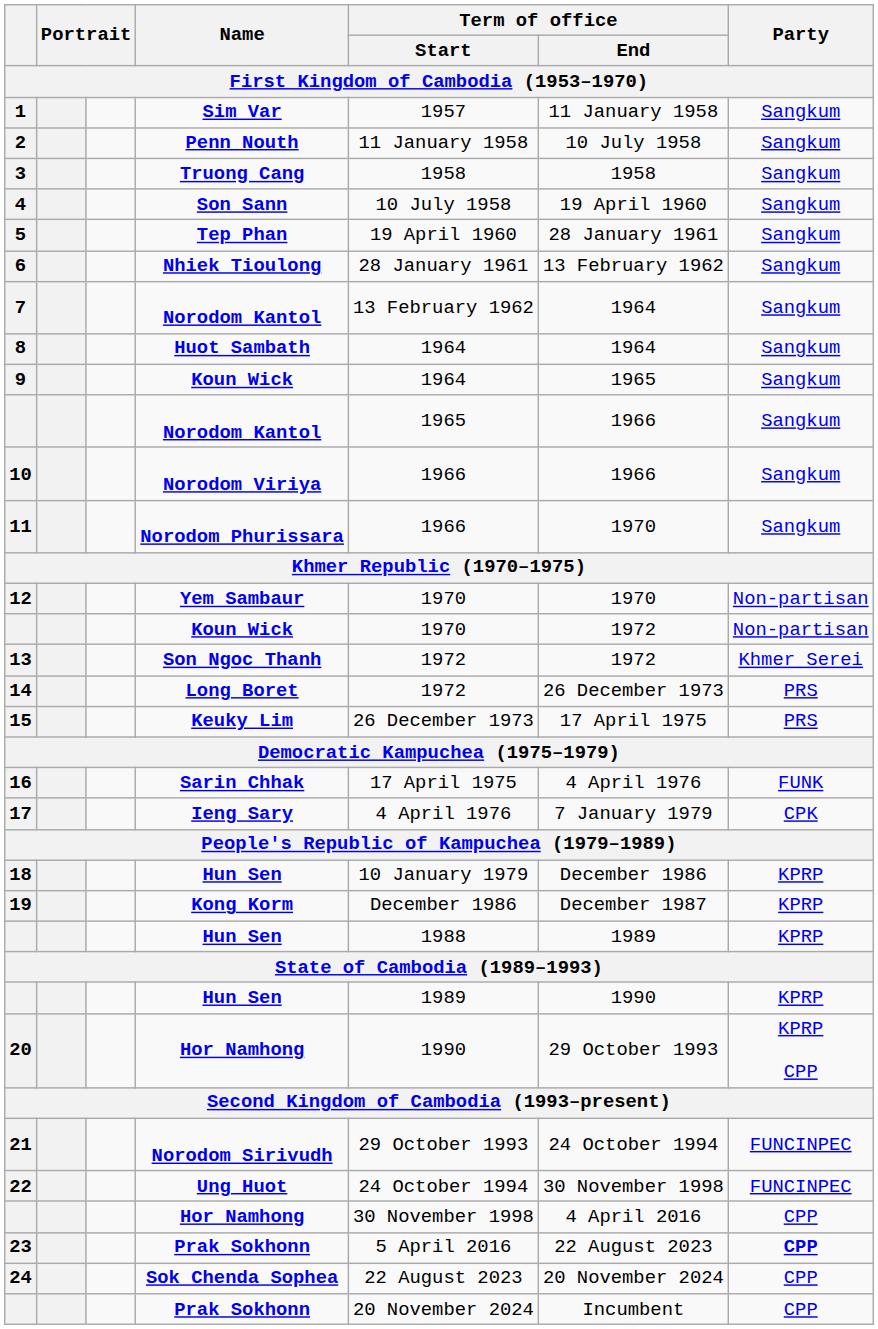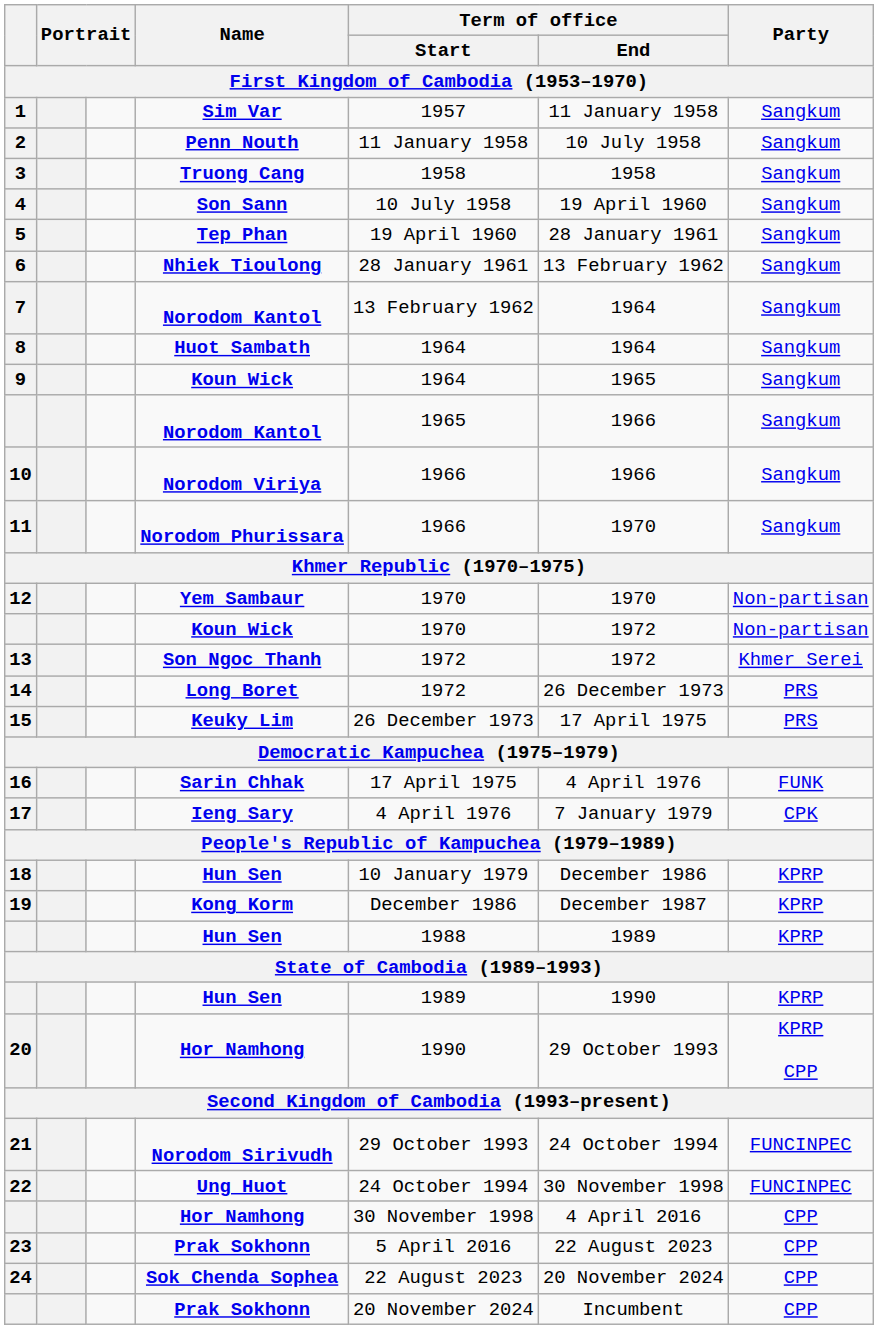(801, 1248) bold -> (801, 1248) normal
